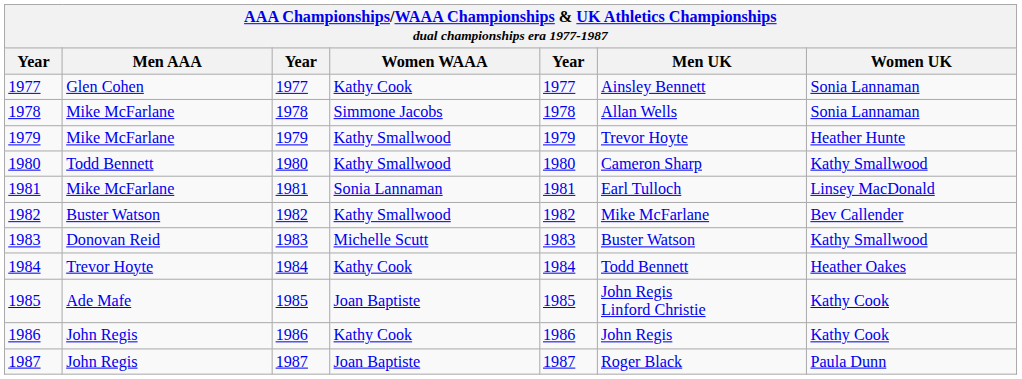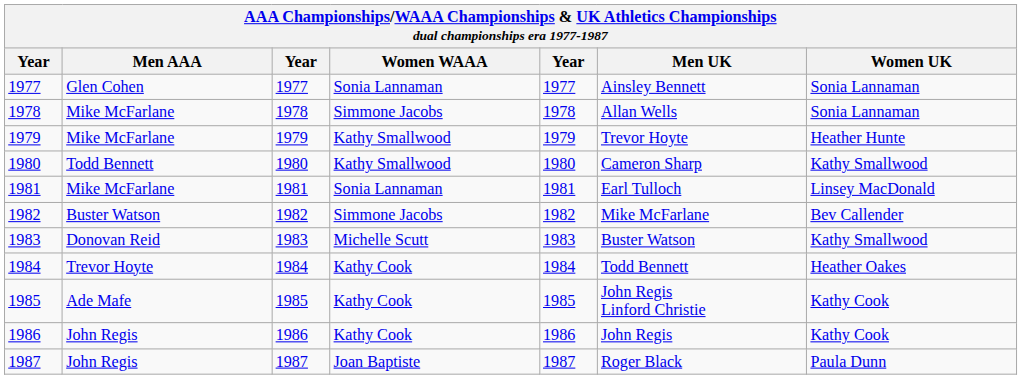(373, 86) Kathy Cook -> (388, 86) Sonia Lannaman
(392, 214) Kathy Smallwood -> (388, 214) Simmone Jacobs
(377, 300) Joan Baptiste -> (373, 300) Kathy Cook
